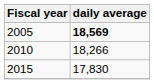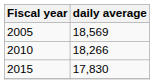(91, 32) bold -> (91, 32) normal
